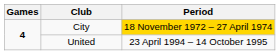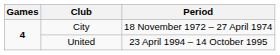(198, 27) gold background -> (198, 27) no background
